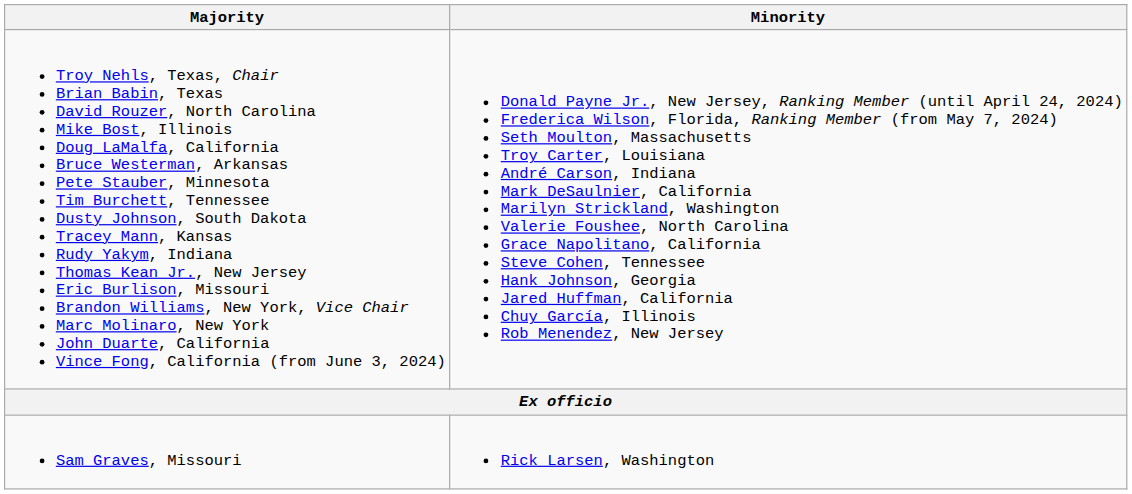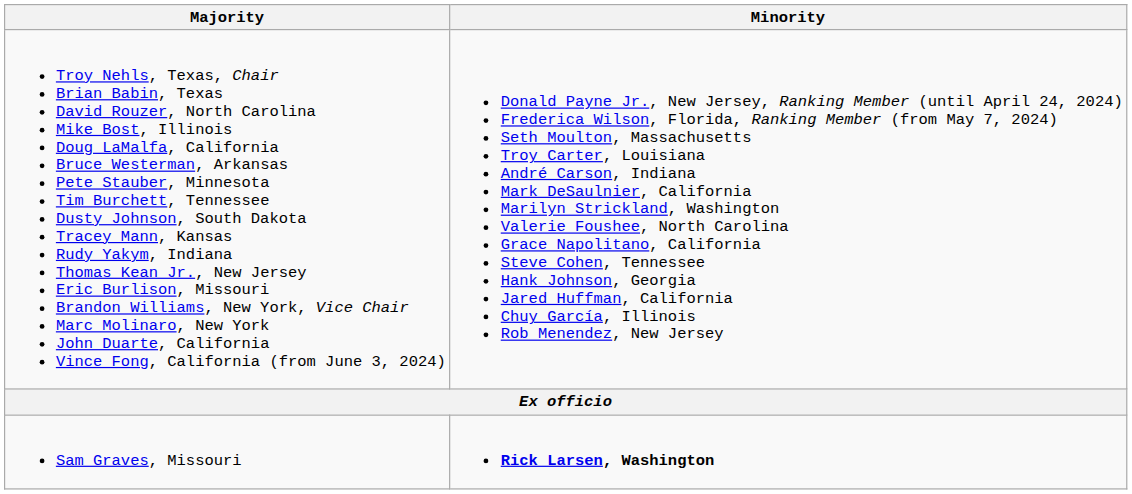(788, 461) normal -> (788, 461) bold
